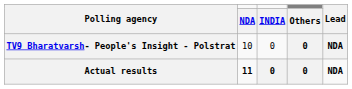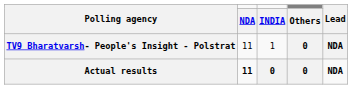(247, 47) 10 -> (247, 47) 11
(272, 47) 0 -> (272, 47) 1
